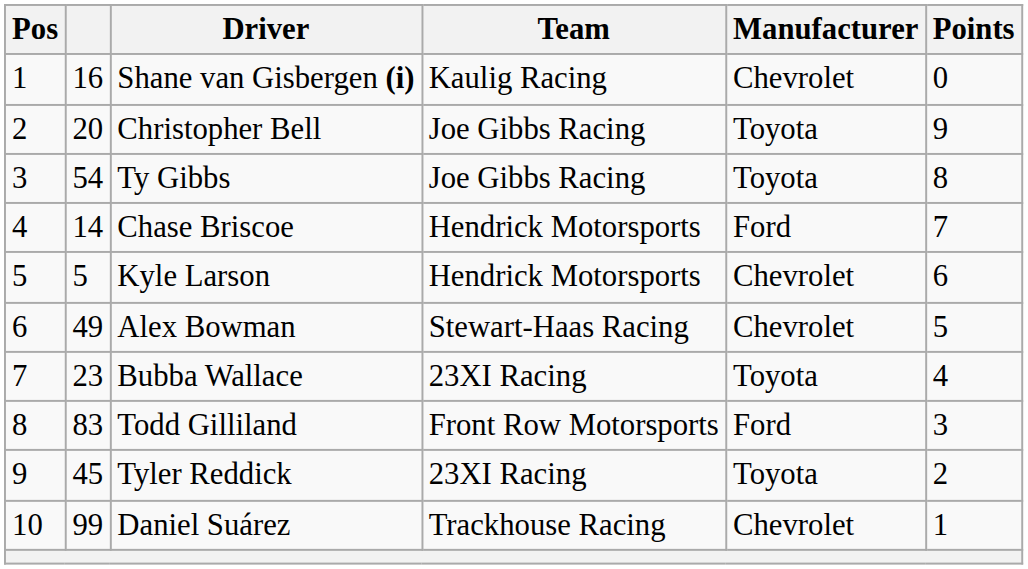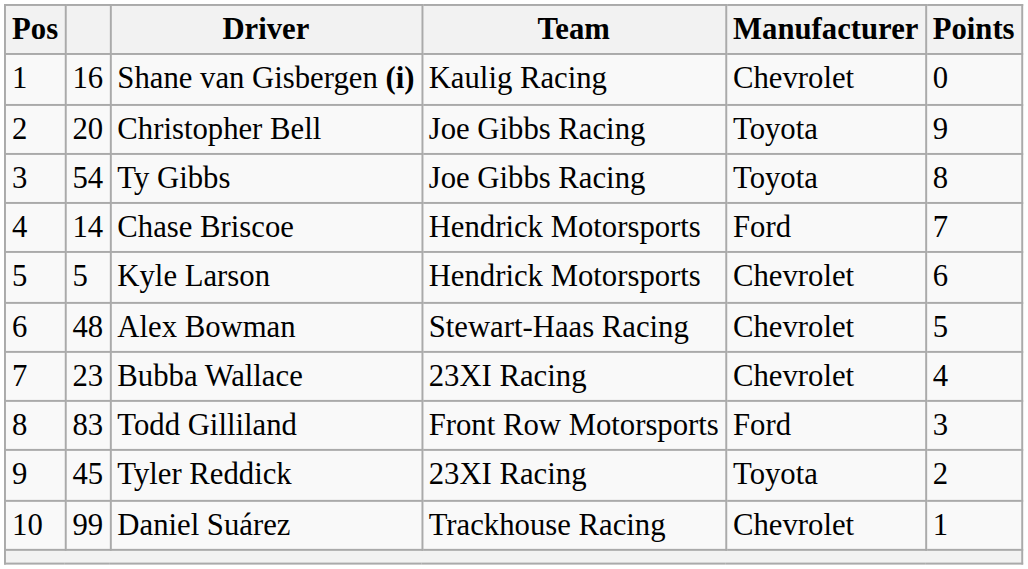(88, 325) 49 -> (88, 325) 48
(775, 375) Toyota -> (794, 375) Chevrolet
